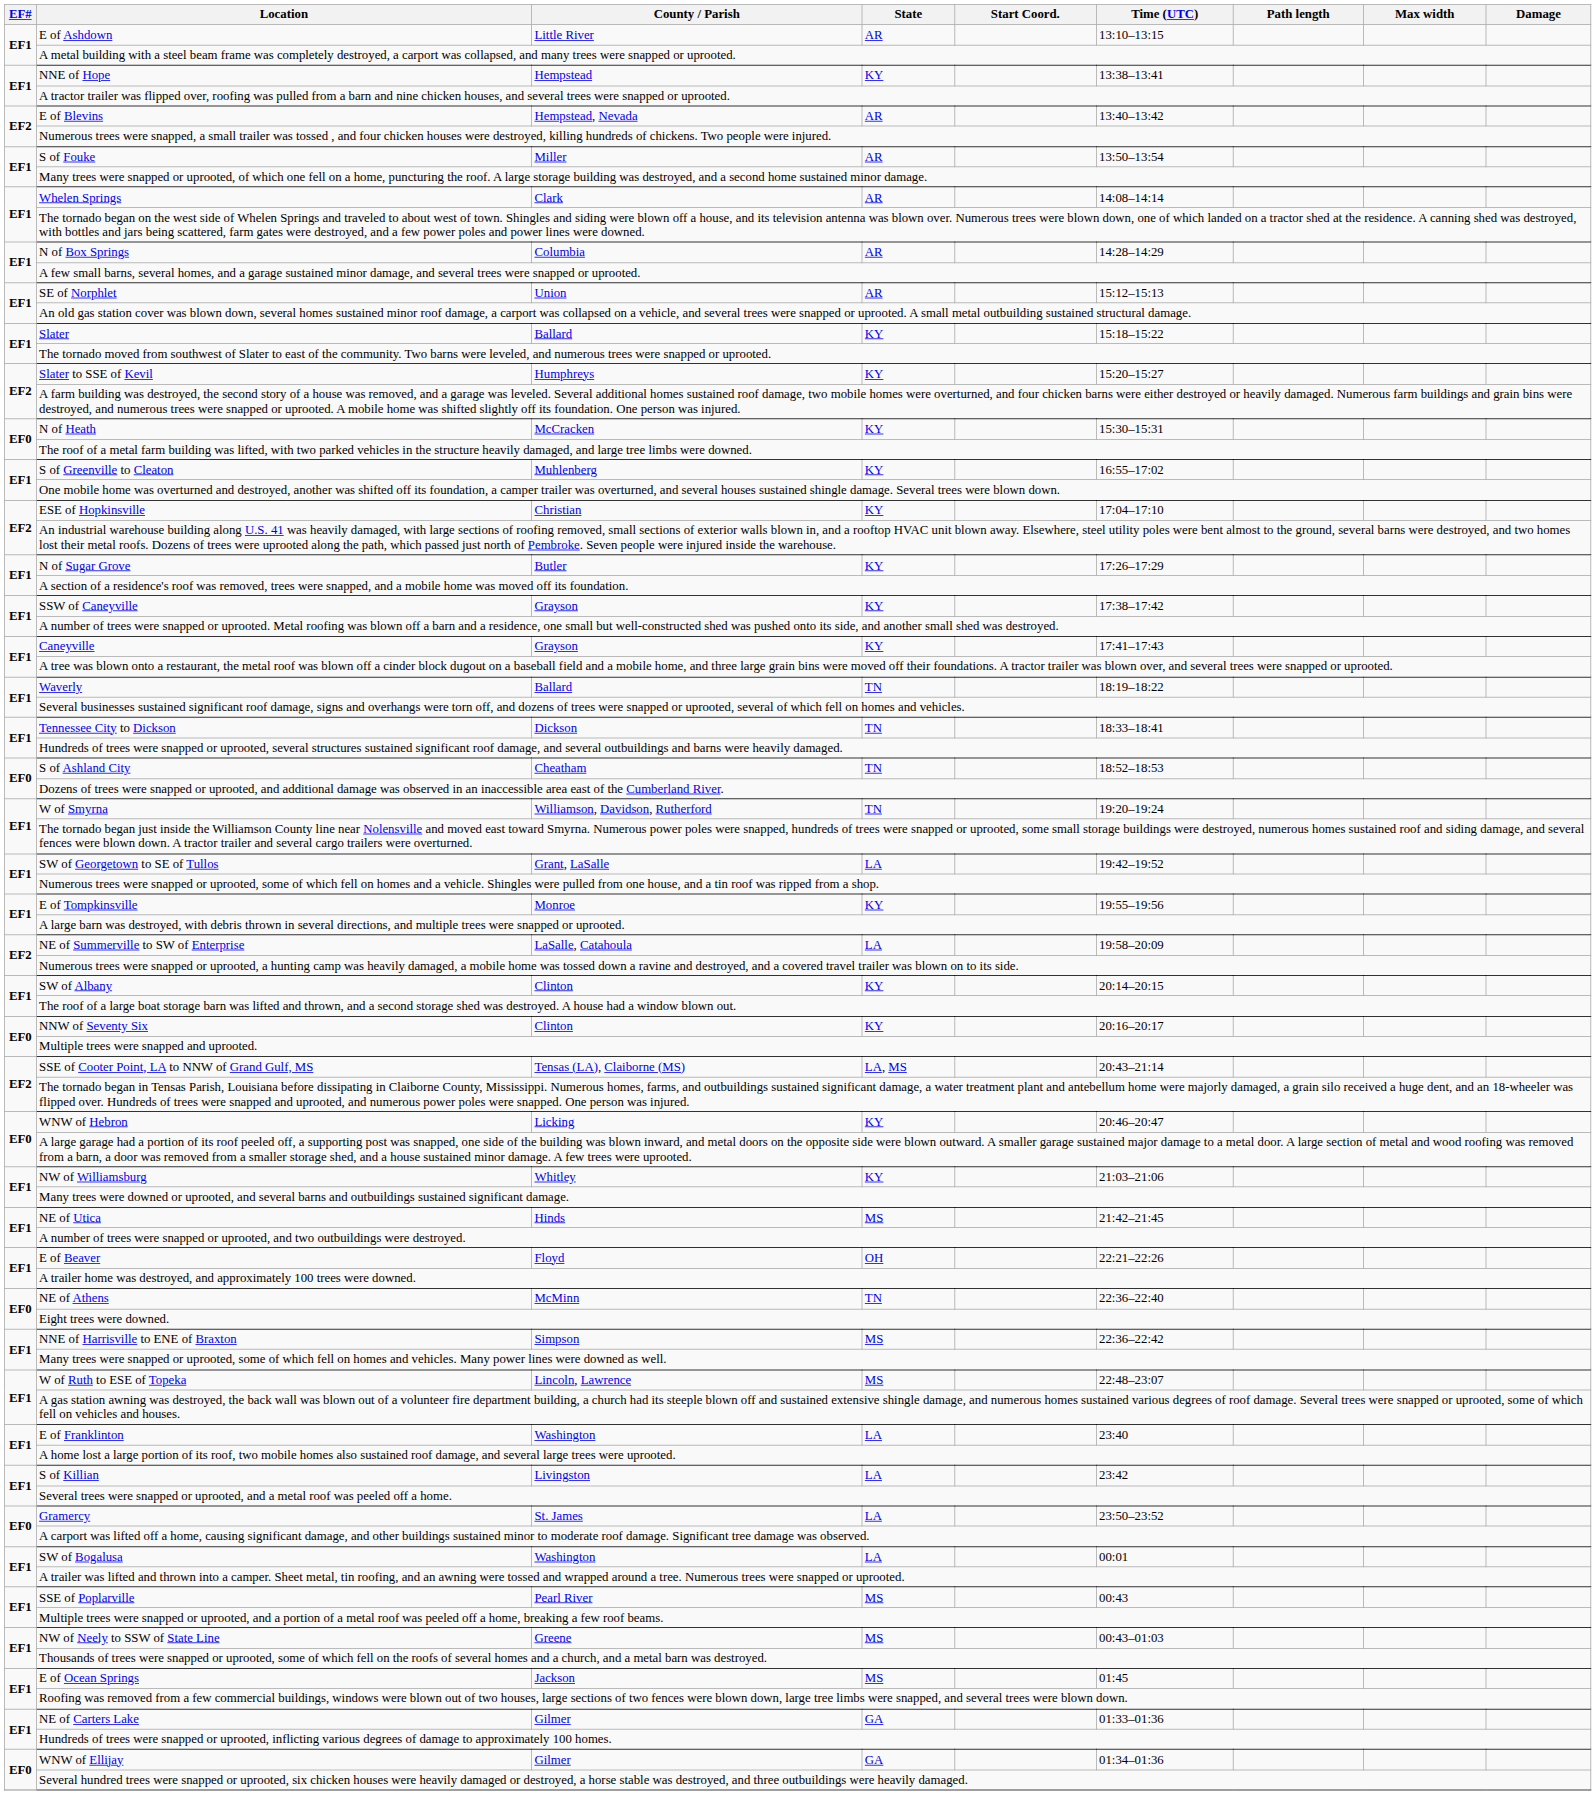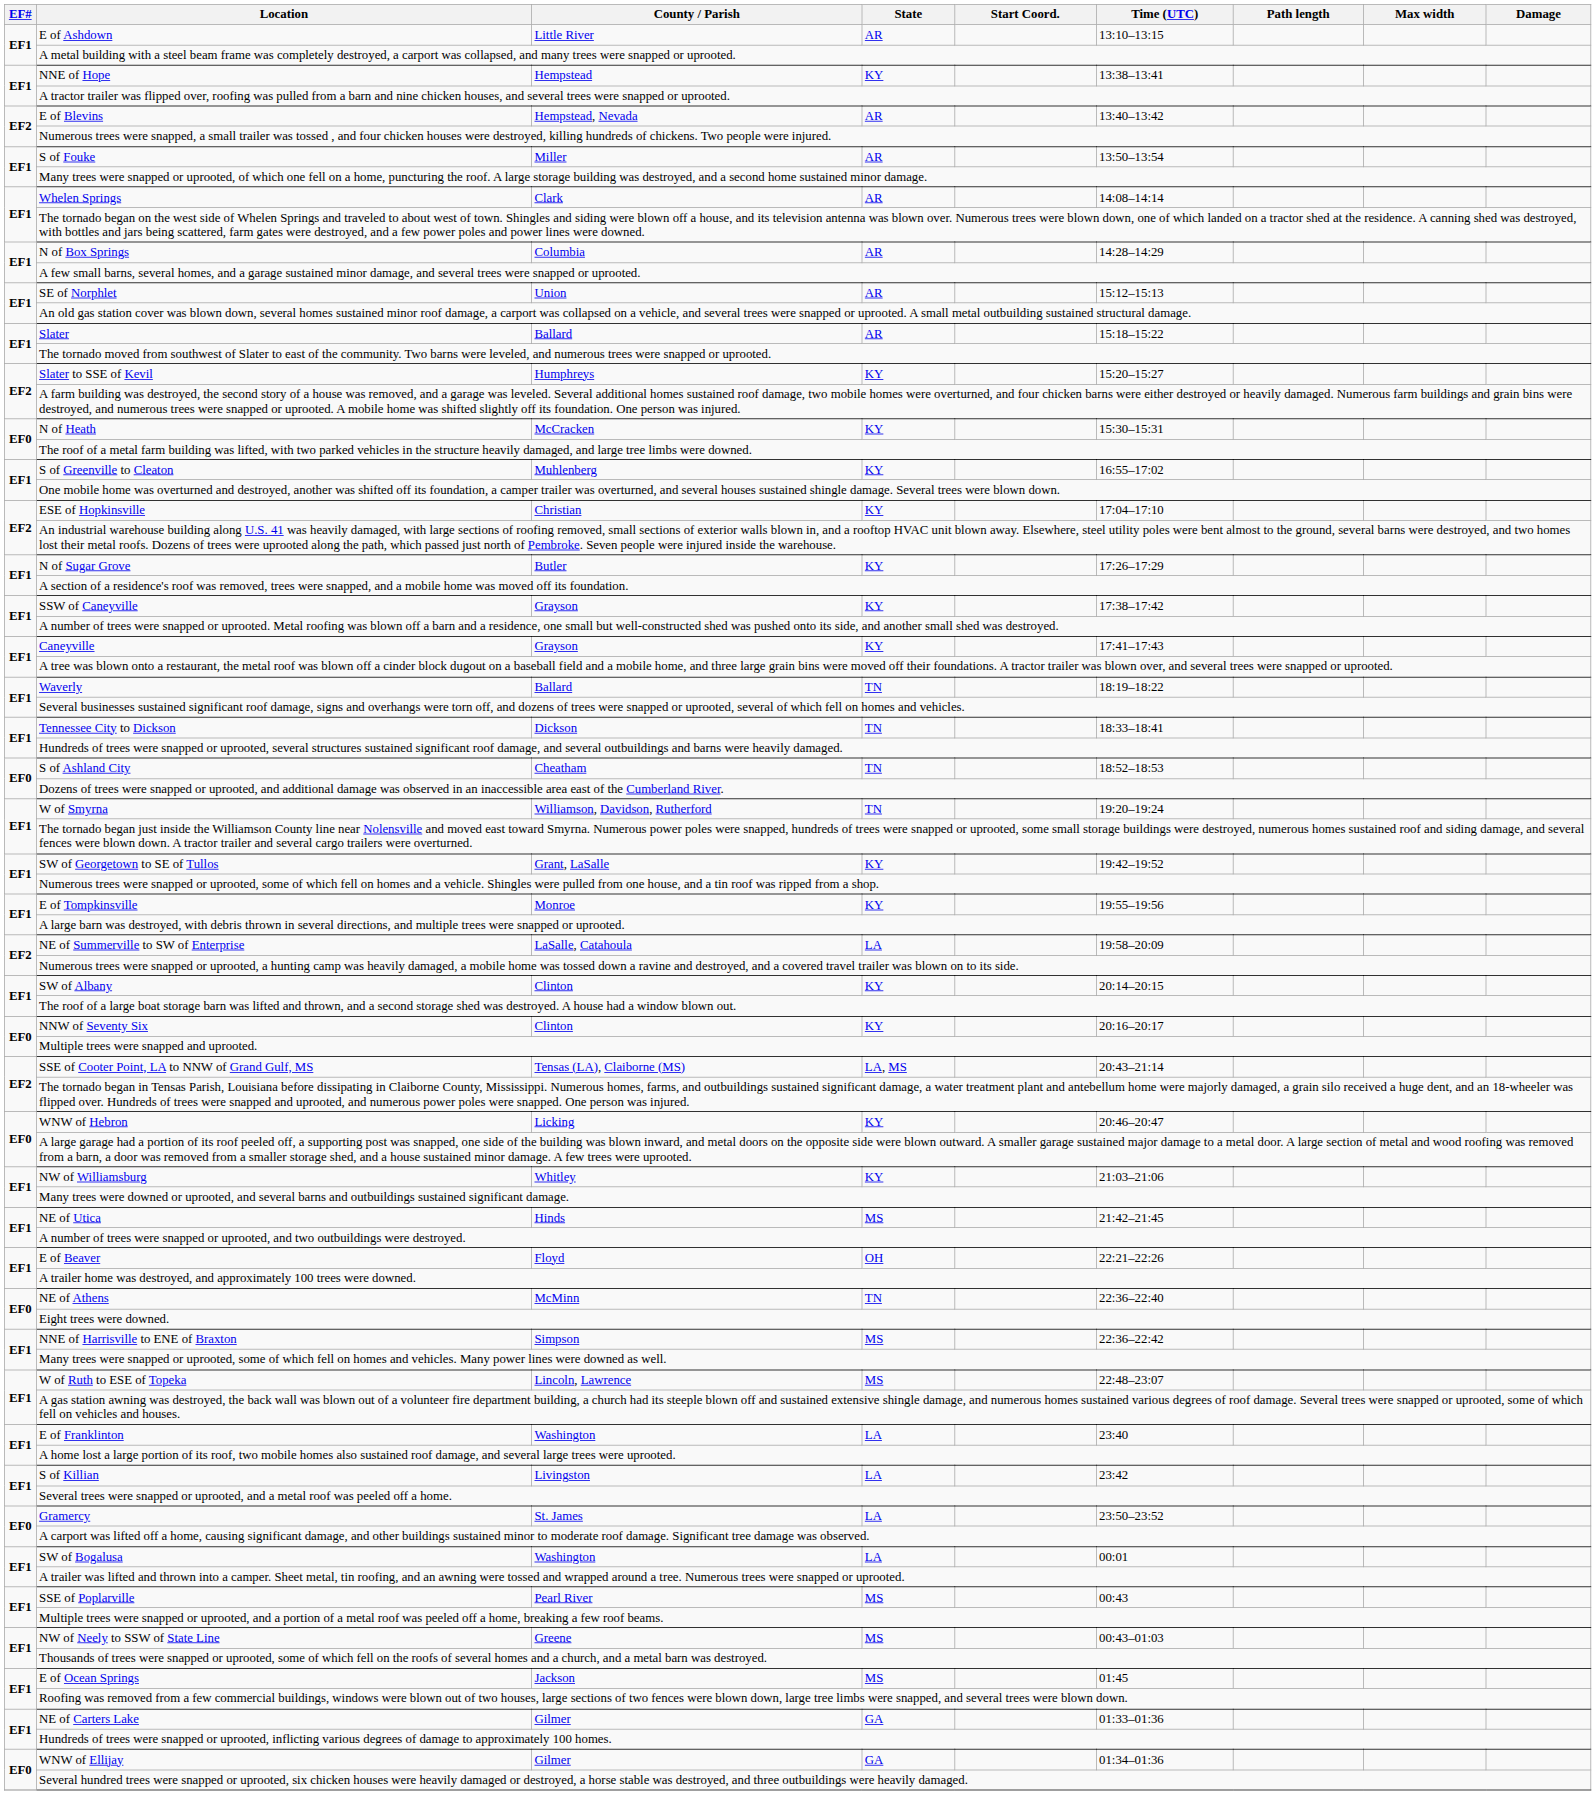(874, 333) KY -> (874, 333) AR
(873, 863) LA -> (874, 863) KY
